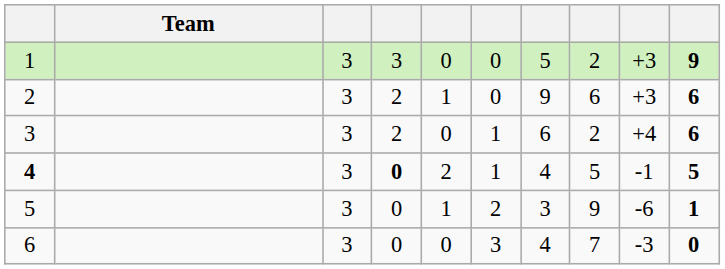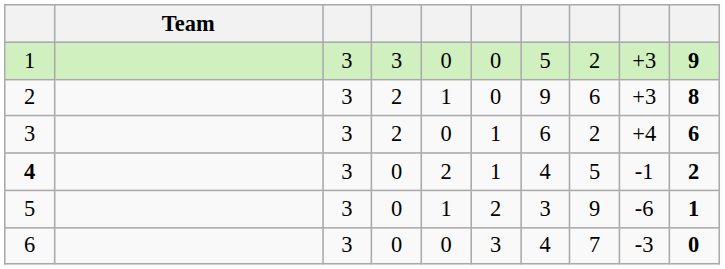(694, 97) 6 -> (694, 97) 8
(397, 171) bold -> (397, 171) normal
(694, 171) 5 -> (694, 171) 2
